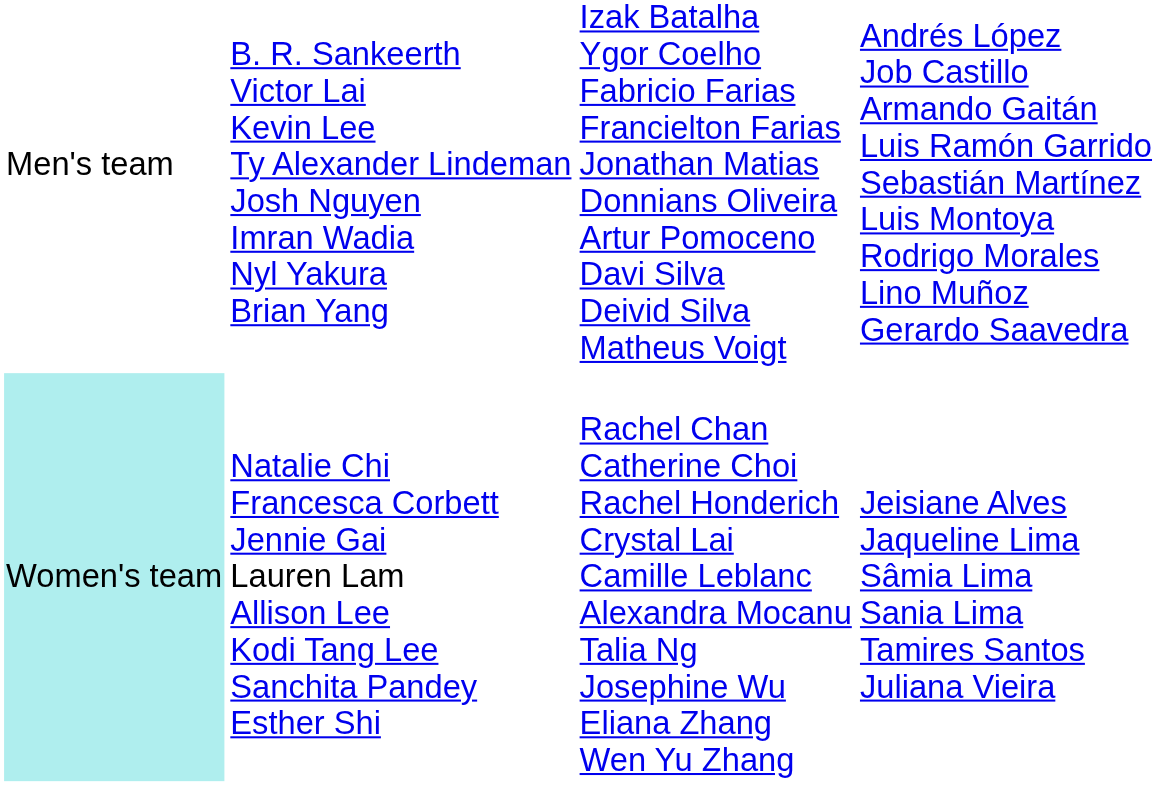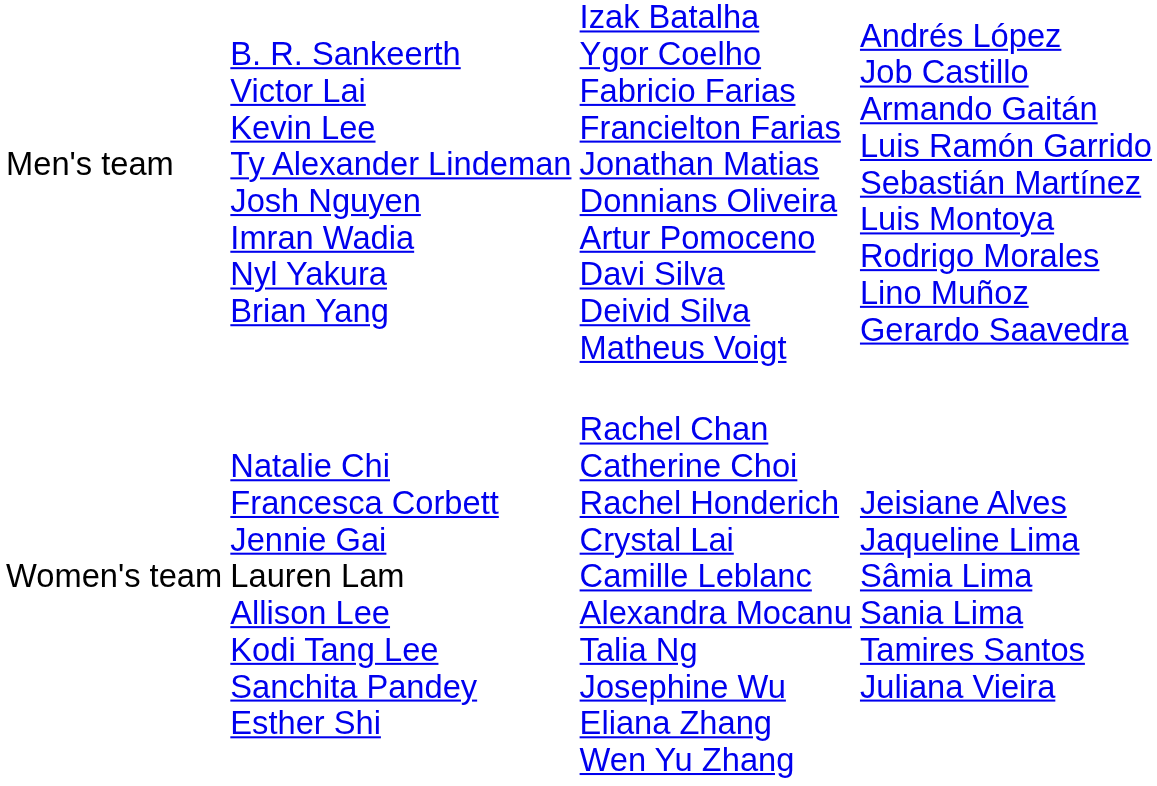(114, 576) paleturquoise background -> (114, 576) no background
